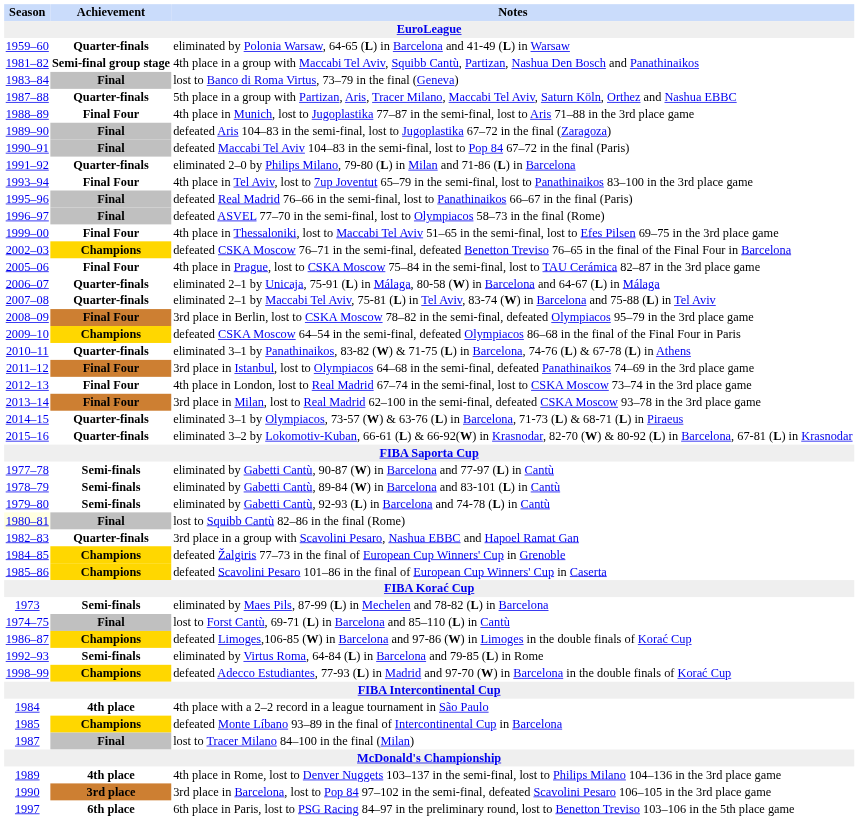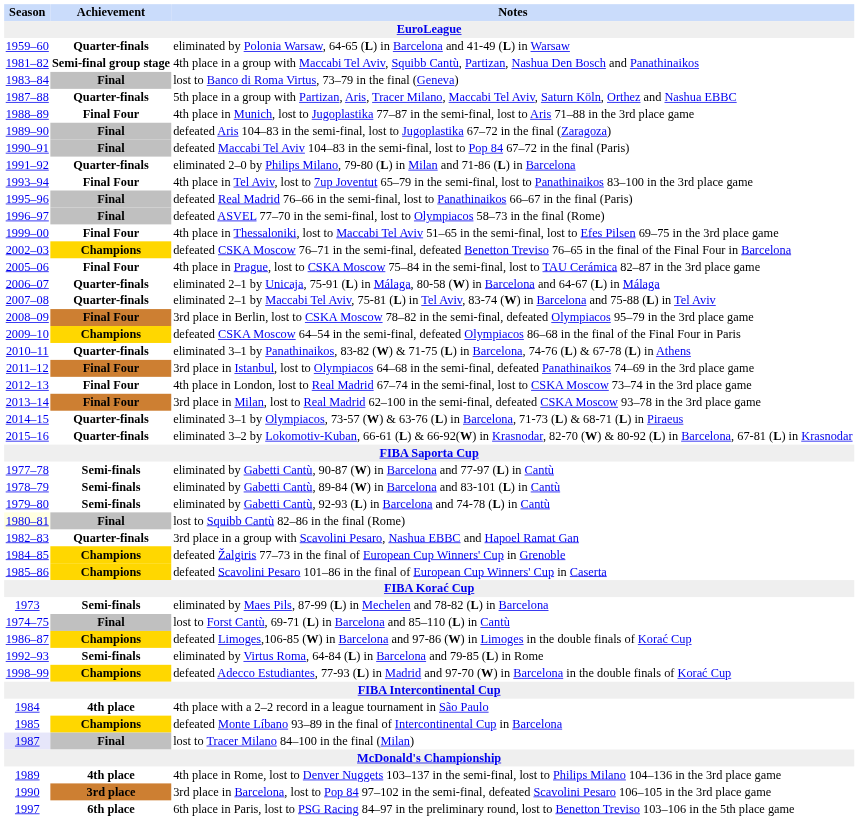(27, 741) no background -> (27, 741) lavender background
